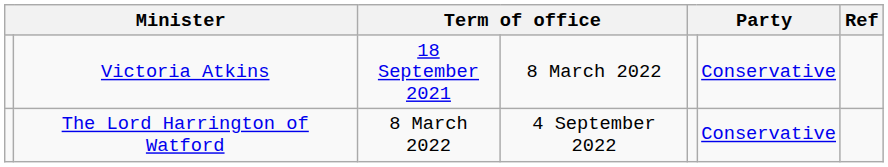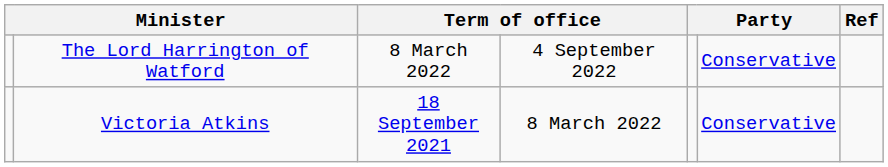rows swapped: (185, 72) <-> (185, 135)
